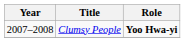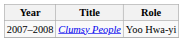(152, 29) bold -> (151, 29) normal
